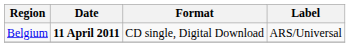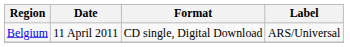(87, 32) bold -> (86, 32) normal
